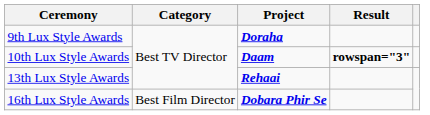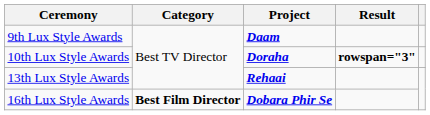(262, 36) Doraha -> (263, 36) Daam
(258, 57) Daam -> (268, 57) Doraha
(185, 99) normal -> (188, 99) bold
